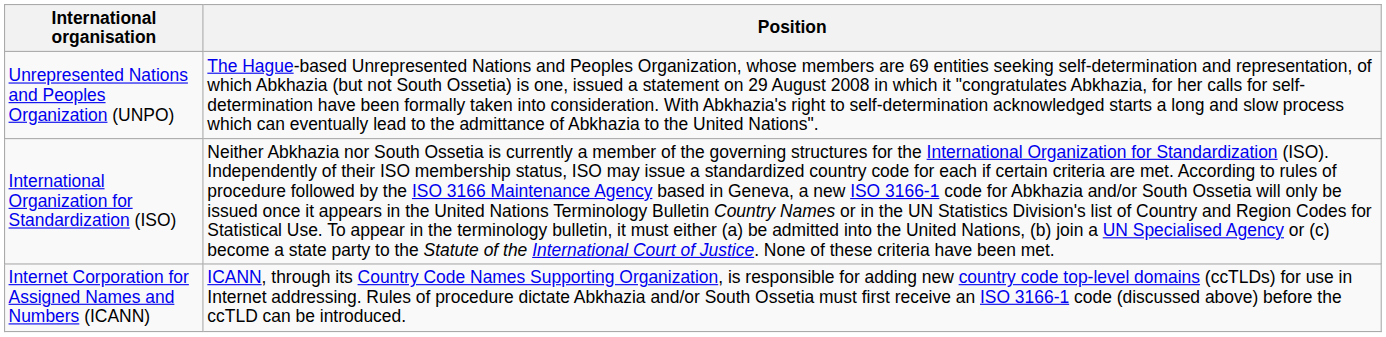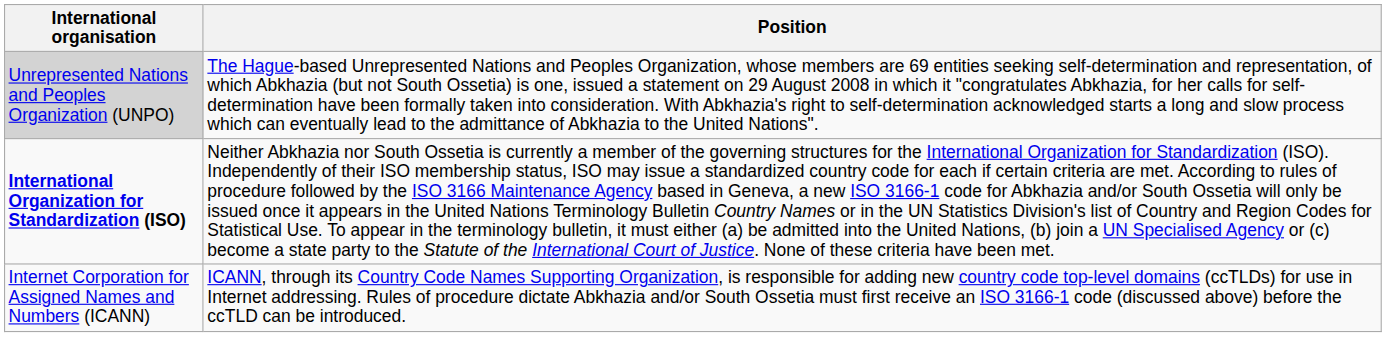(98, 95) no background -> (98, 95) lightgrey background
(92, 201) normal -> (97, 201) bold
